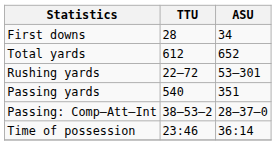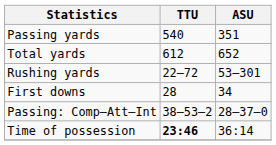rows swapped: (46, 34) <-> (54, 92)
(180, 131) normal -> (180, 131) bold
